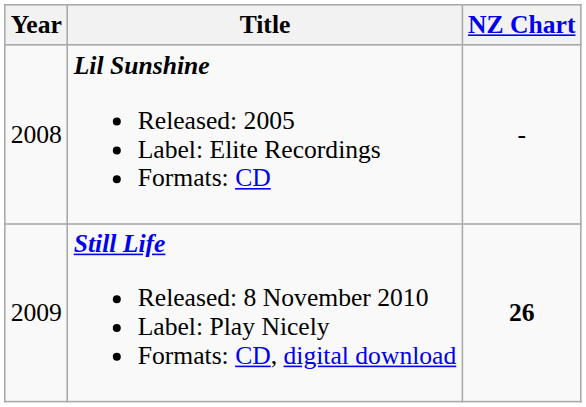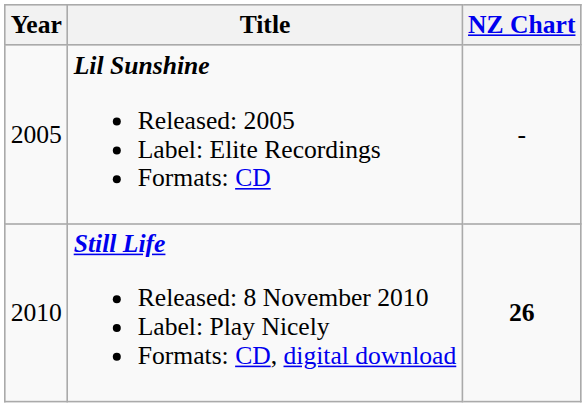(36, 134) 2008 -> (36, 134) 2005
(36, 312) 2009 -> (36, 312) 2010
